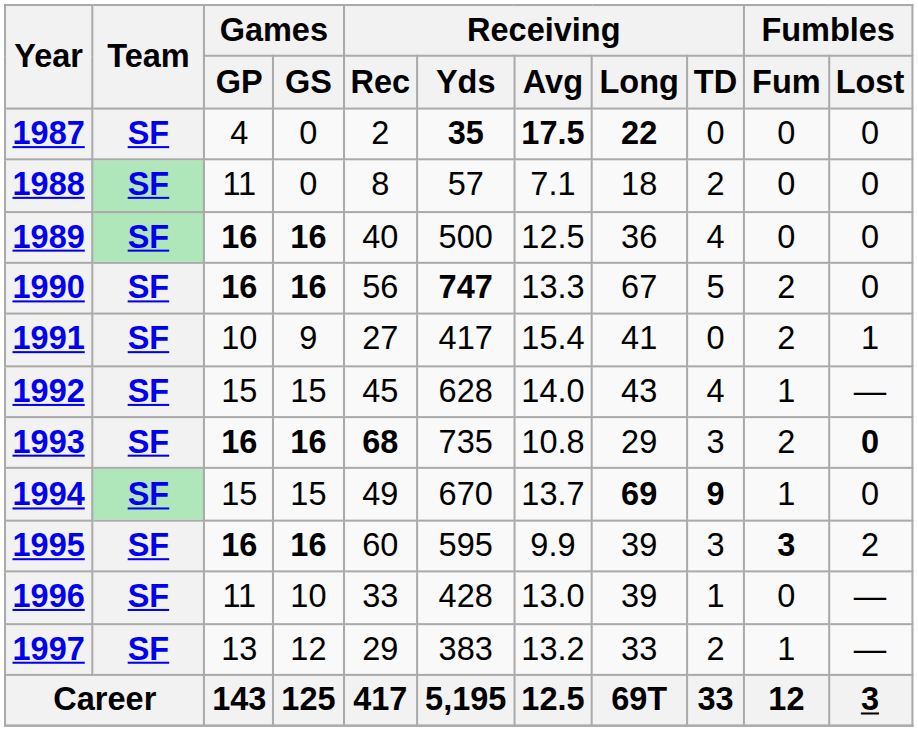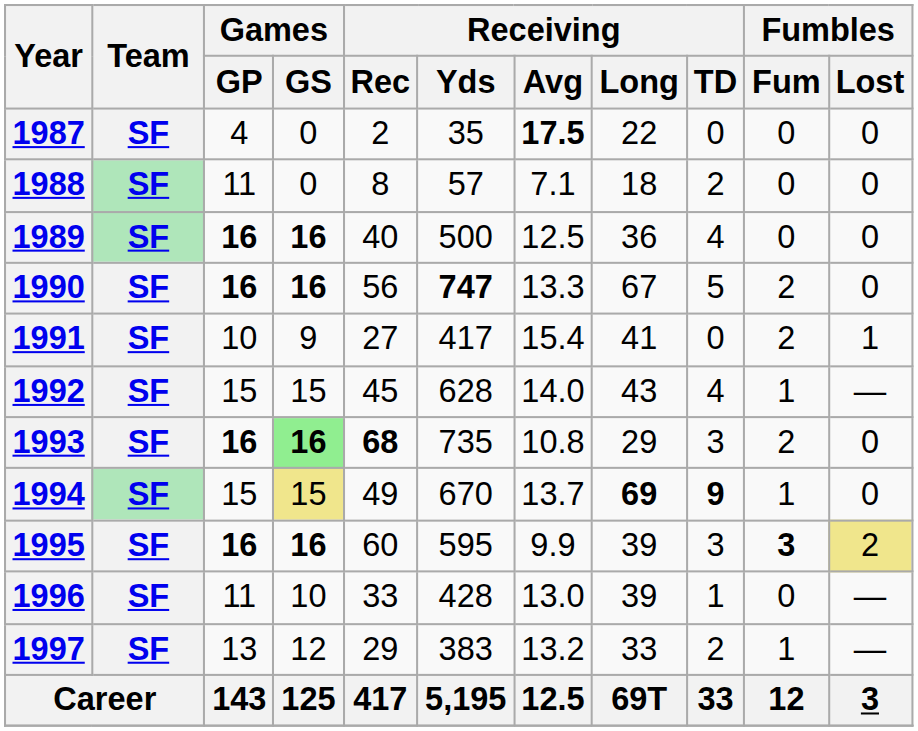(466, 133) bold -> (466, 133) normal
(639, 133) bold -> (639, 133) normal
(308, 442) no background -> (308, 442) lightgreen background
(870, 442) bold -> (870, 442) normal
(308, 493) no background -> (308, 493) khaki background
(870, 545) no background -> (870, 545) khaki background
